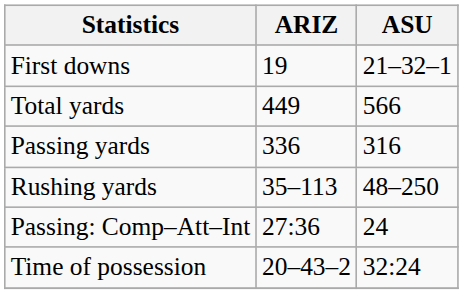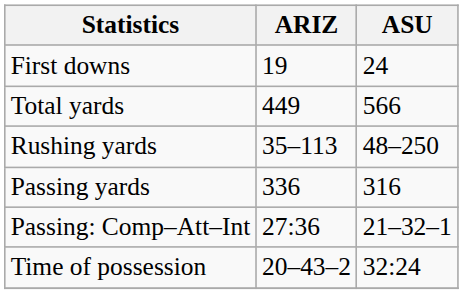(407, 65) 21–32–1 -> (375, 65) 24
rows swapped: (84, 186) <-> (80, 146)
(375, 226) 24 -> (407, 226) 21–32–1
